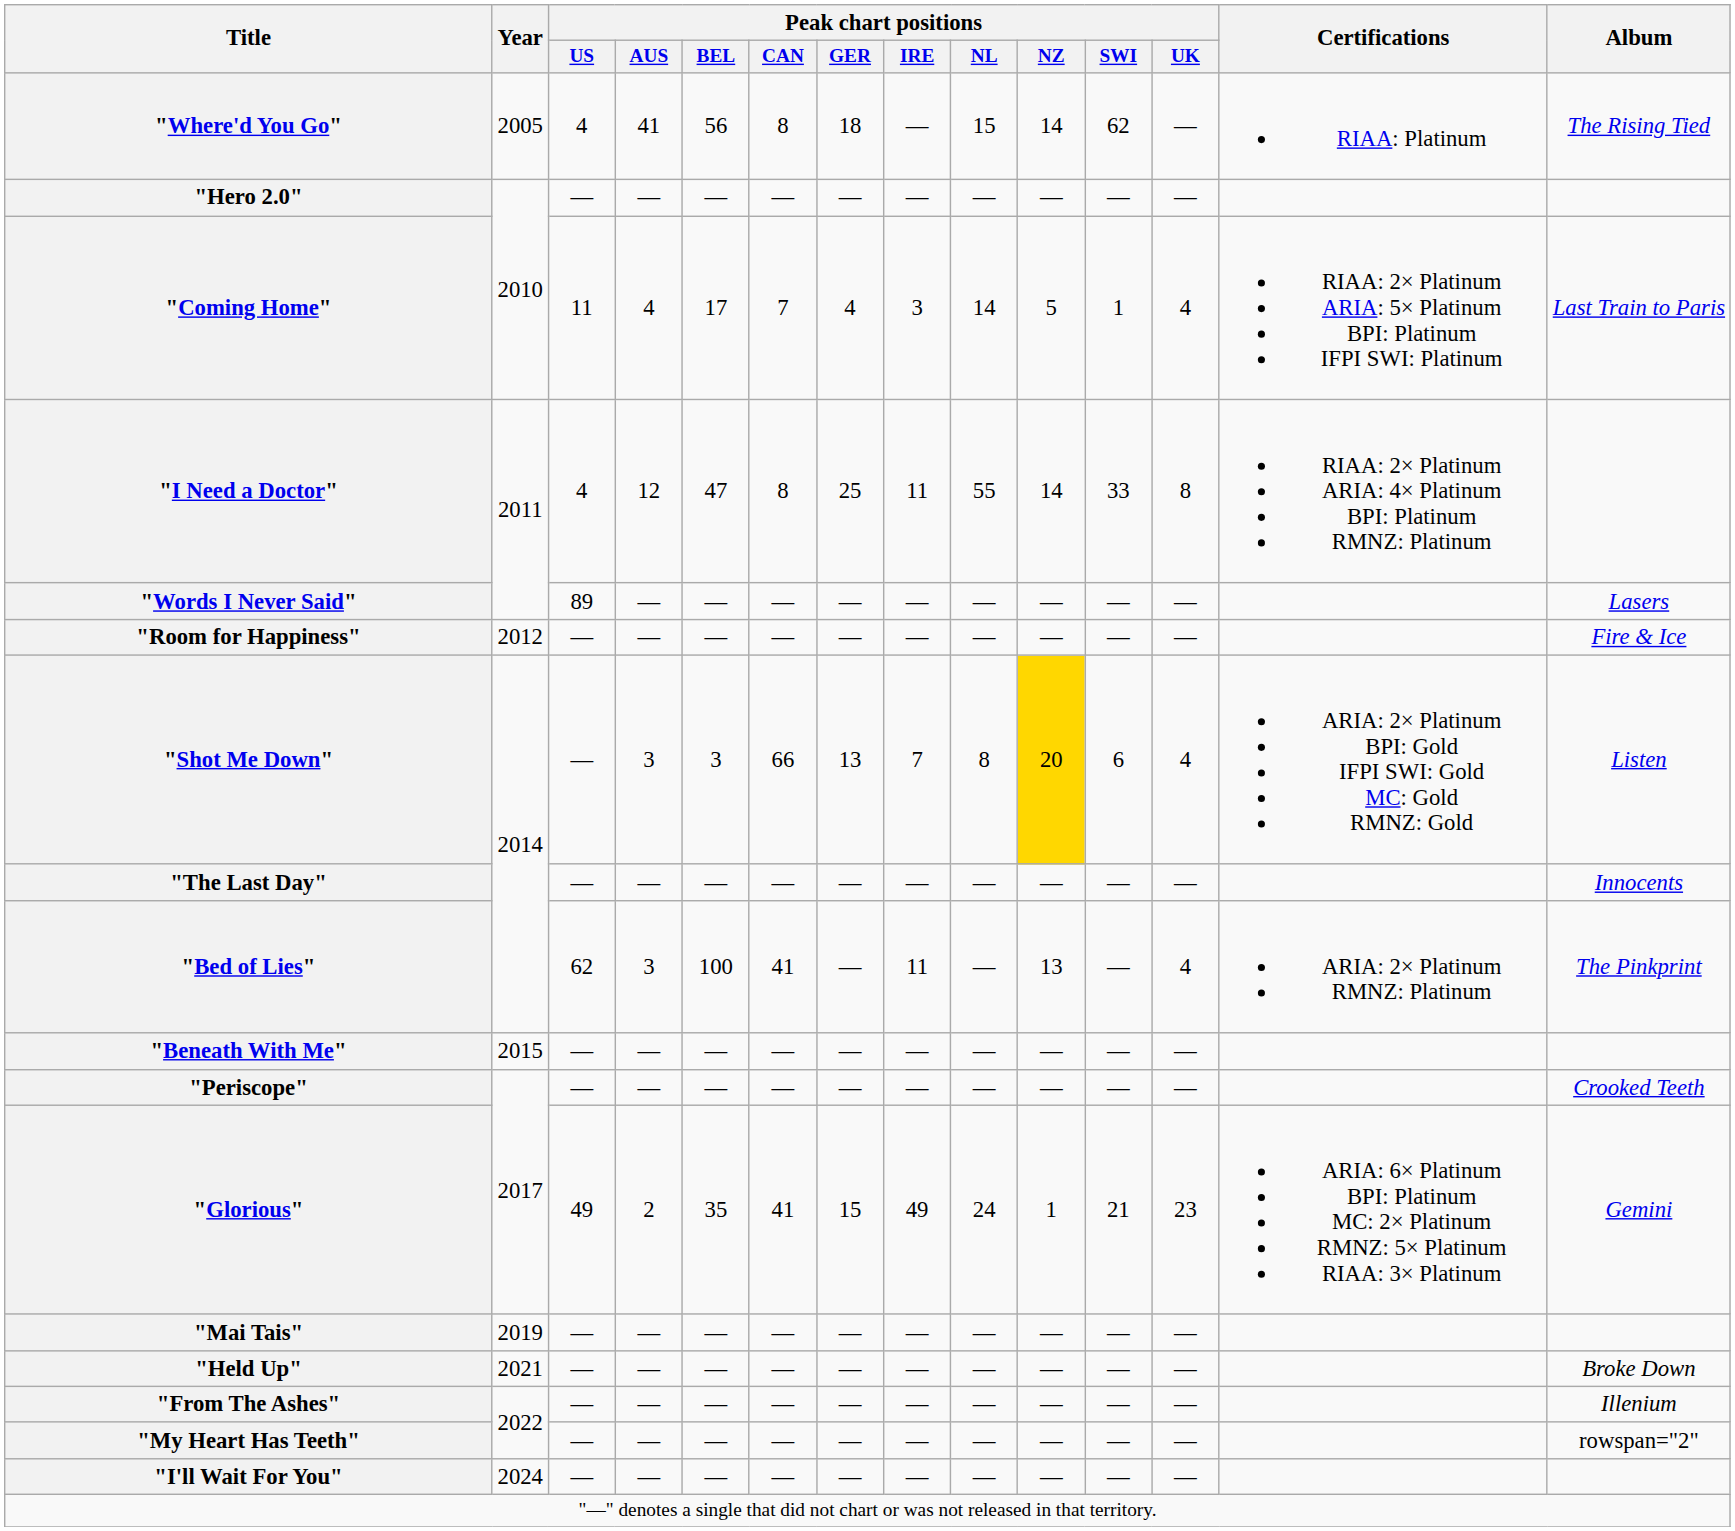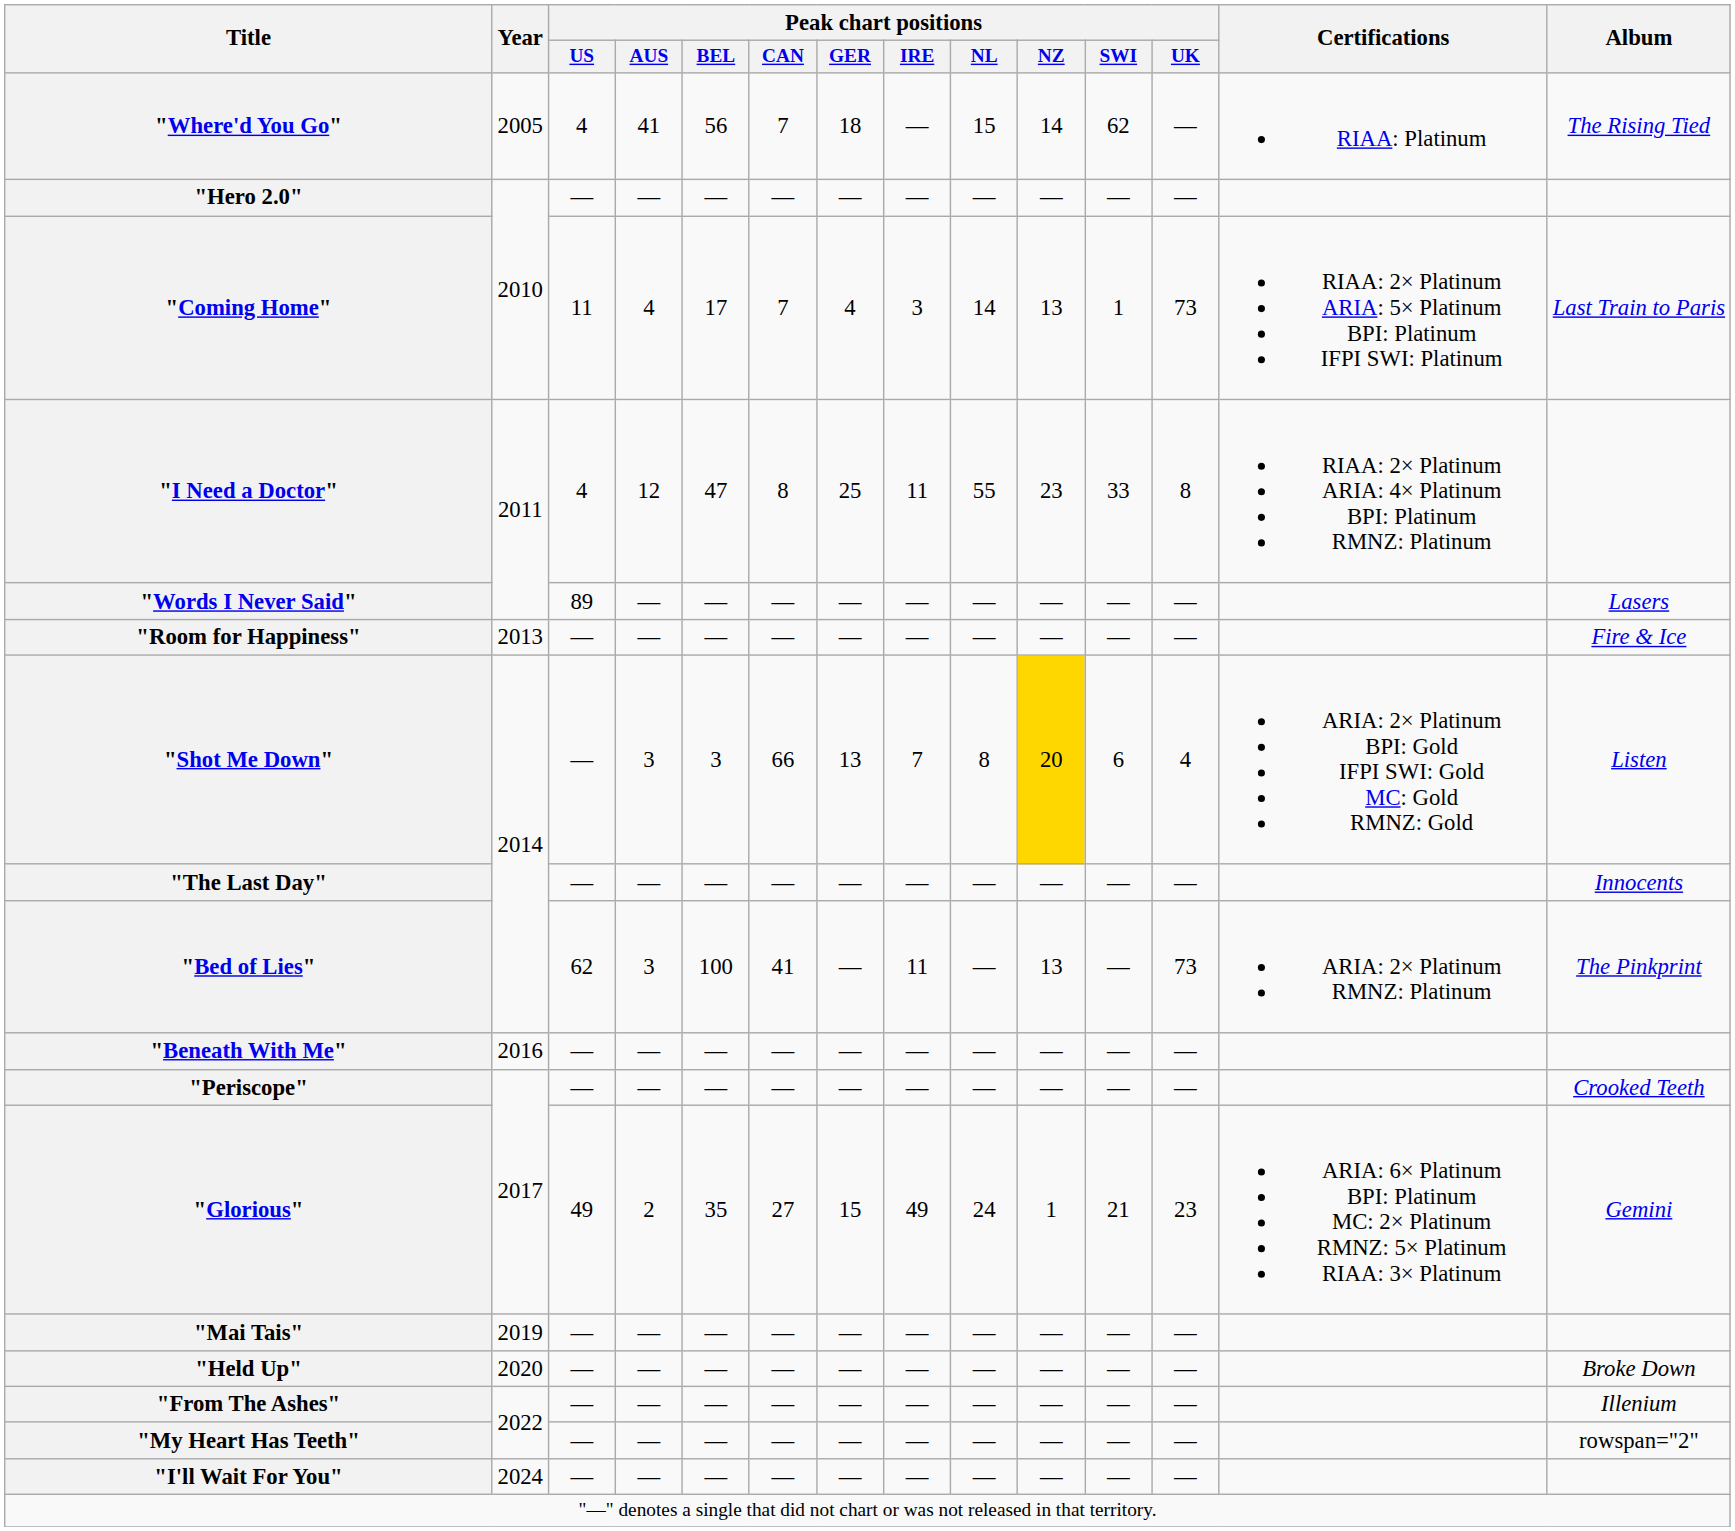(783, 125) 8 -> (783, 125) 7
(1051, 307) 5 -> (1051, 307) 13
(1185, 307) 4 -> (1185, 307) 73
(1051, 491) 14 -> (1051, 491) 23
(520, 636) 2012 -> (520, 636) 2013
(1185, 966) 4 -> (1185, 966) 73
(520, 1050) 2015 -> (520, 1050) 2016
(783, 1209) 41 -> (783, 1209) 27
(520, 1368) 2021 -> (520, 1368) 2020
